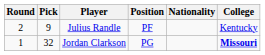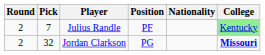(48, 27) 9 -> (48, 27) 7
(239, 27) no background -> (239, 27) lightgreen background
(21, 43) 1 -> (21, 43) 2
